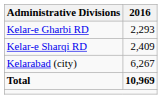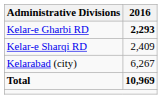(143, 30) normal -> (143, 30) bold
